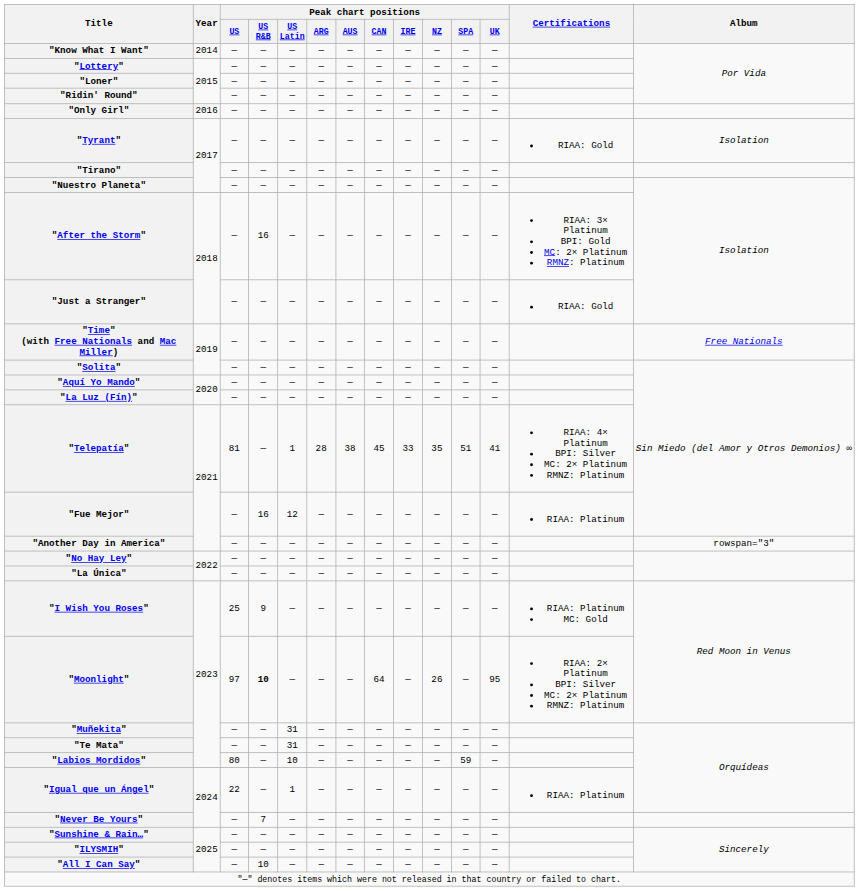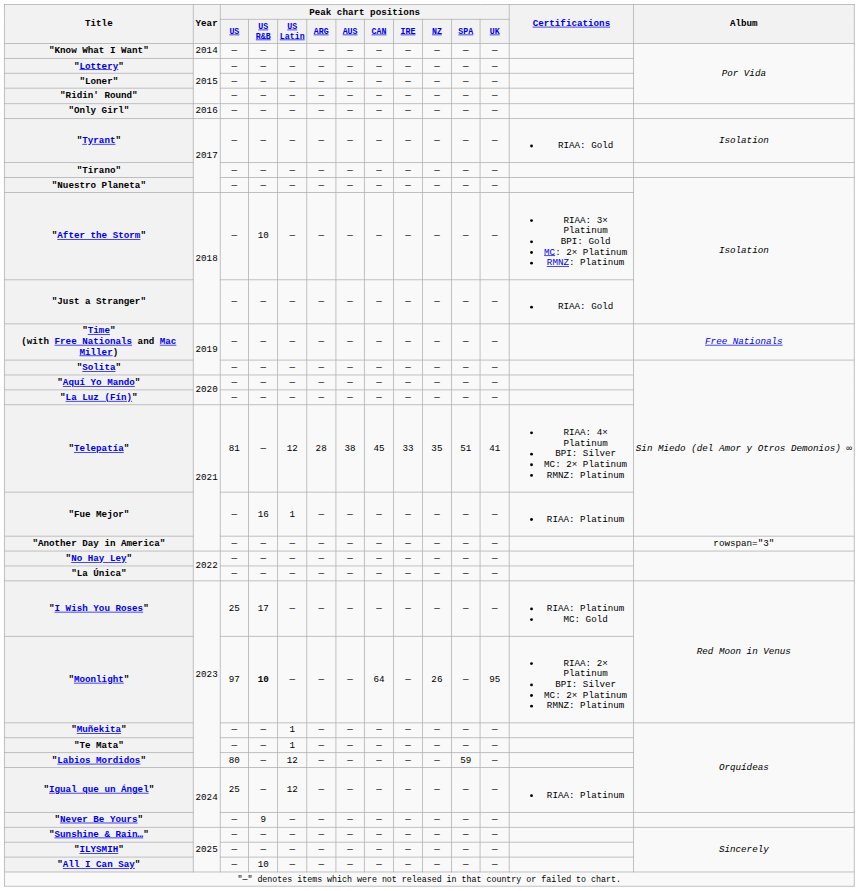(263, 236) 16 -> (263, 236) 10
(292, 449) 1 -> (292, 449) 12
(292, 514) 12 -> (292, 514) 1
(263, 609) 9 -> (263, 609) 17
(292, 730) 31 -> (292, 730) 1
(292, 745) 31 -> (292, 745) 1
(292, 760) 10 -> (292, 760) 12
(234, 790) 22 -> (234, 790) 25
(292, 790) 1 -> (292, 790) 12
(263, 820) 7 -> (263, 820) 9
